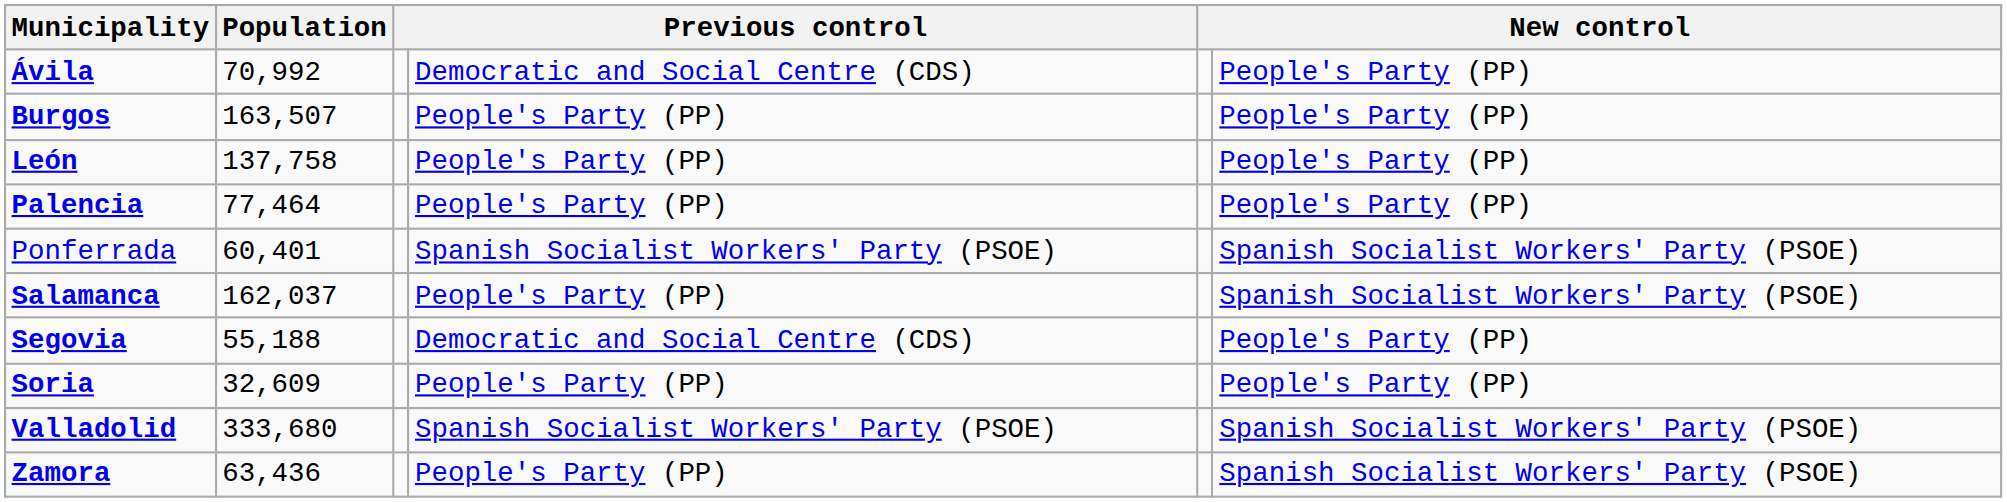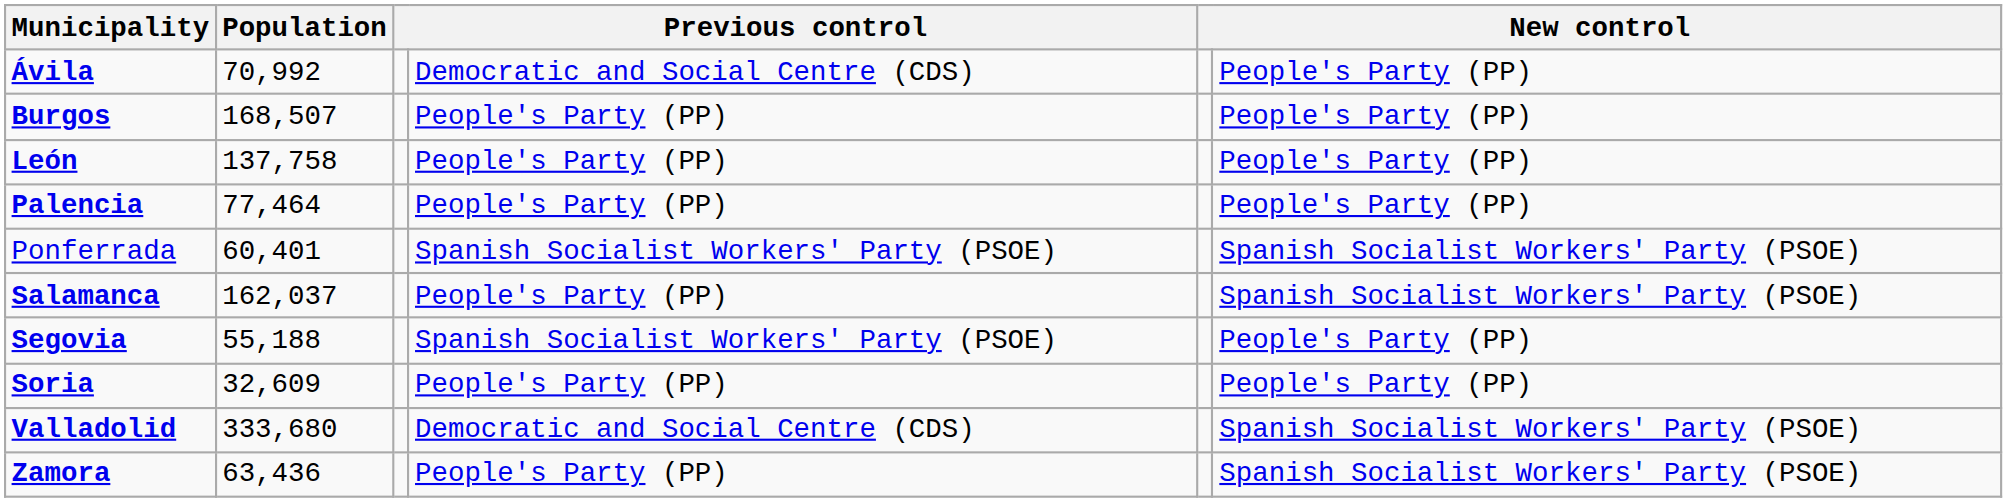(280, 117) 163,507 -> (280, 117) 168,507
(695, 340) Democratic and Social Centre (CDS) -> (736, 340) Spanish Socialist Workers' Party (PSOE)
(736, 430) Spanish Socialist Workers' Party (PSOE) -> (695, 430) Democratic and Social Centre (CDS)
